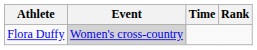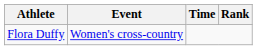(127, 34) lightgrey background -> (127, 34) no background
